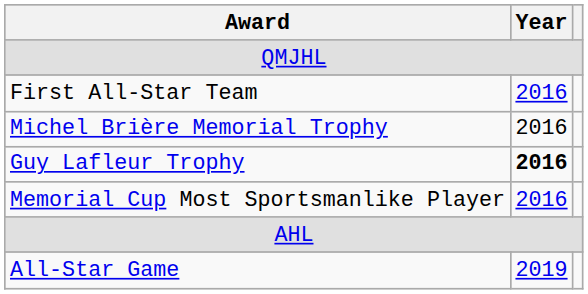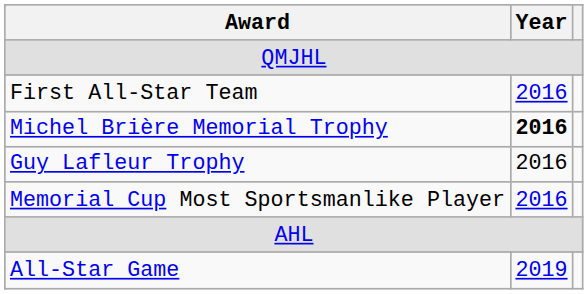(542, 129) normal -> (542, 129) bold
(542, 164) bold -> (542, 164) normal
